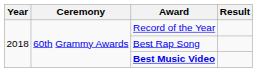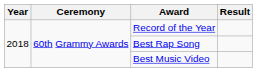(174, 59) bold -> (171, 59) normal
